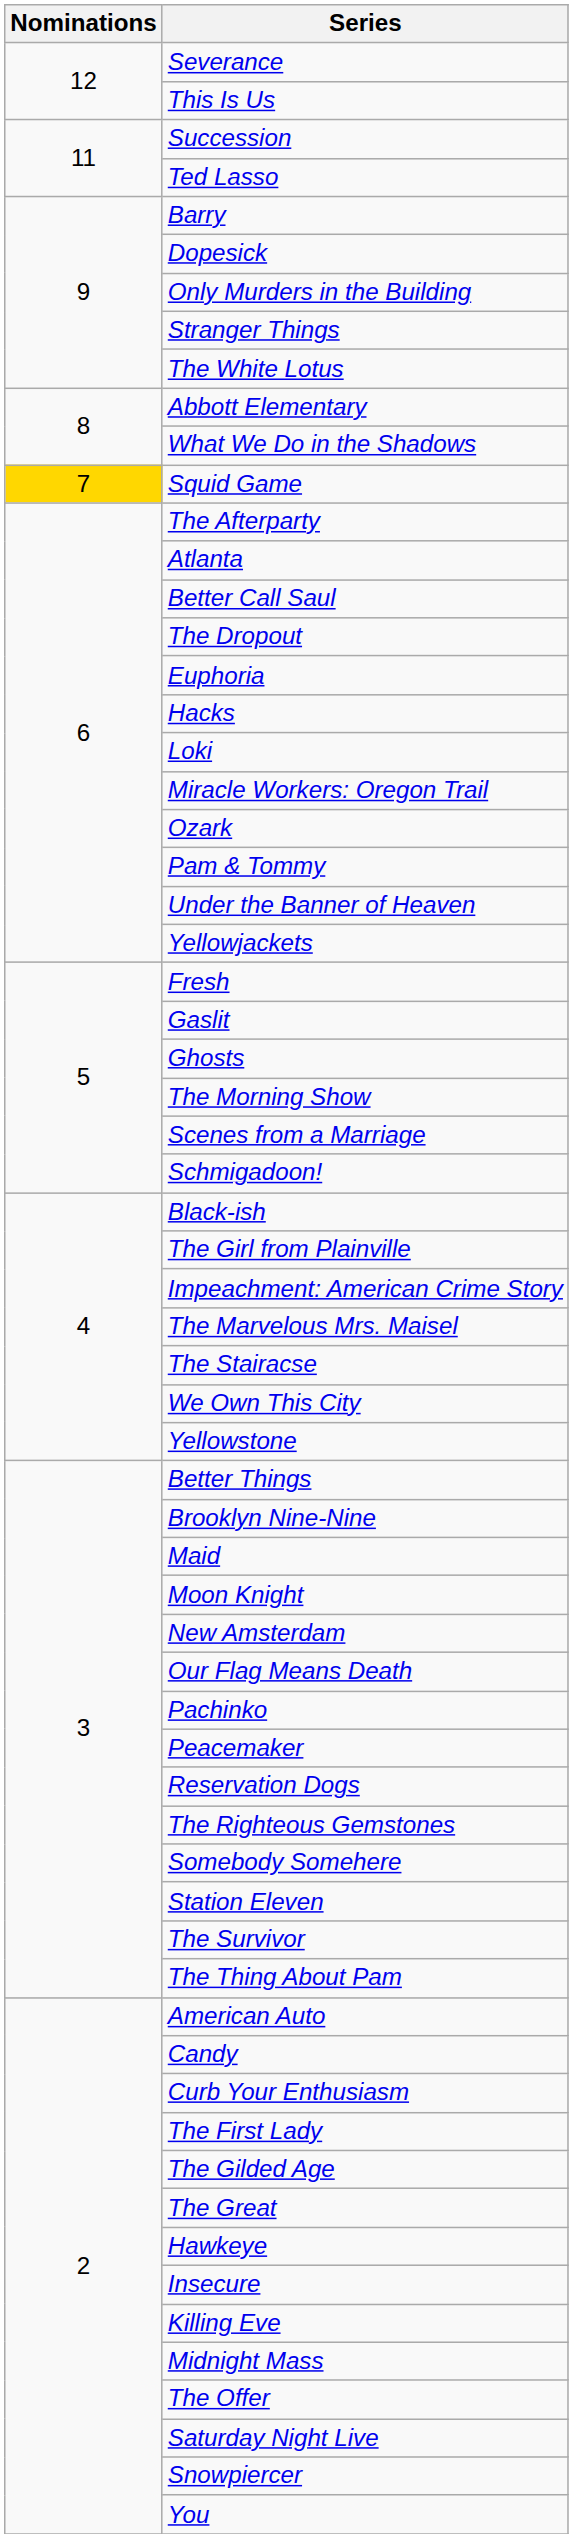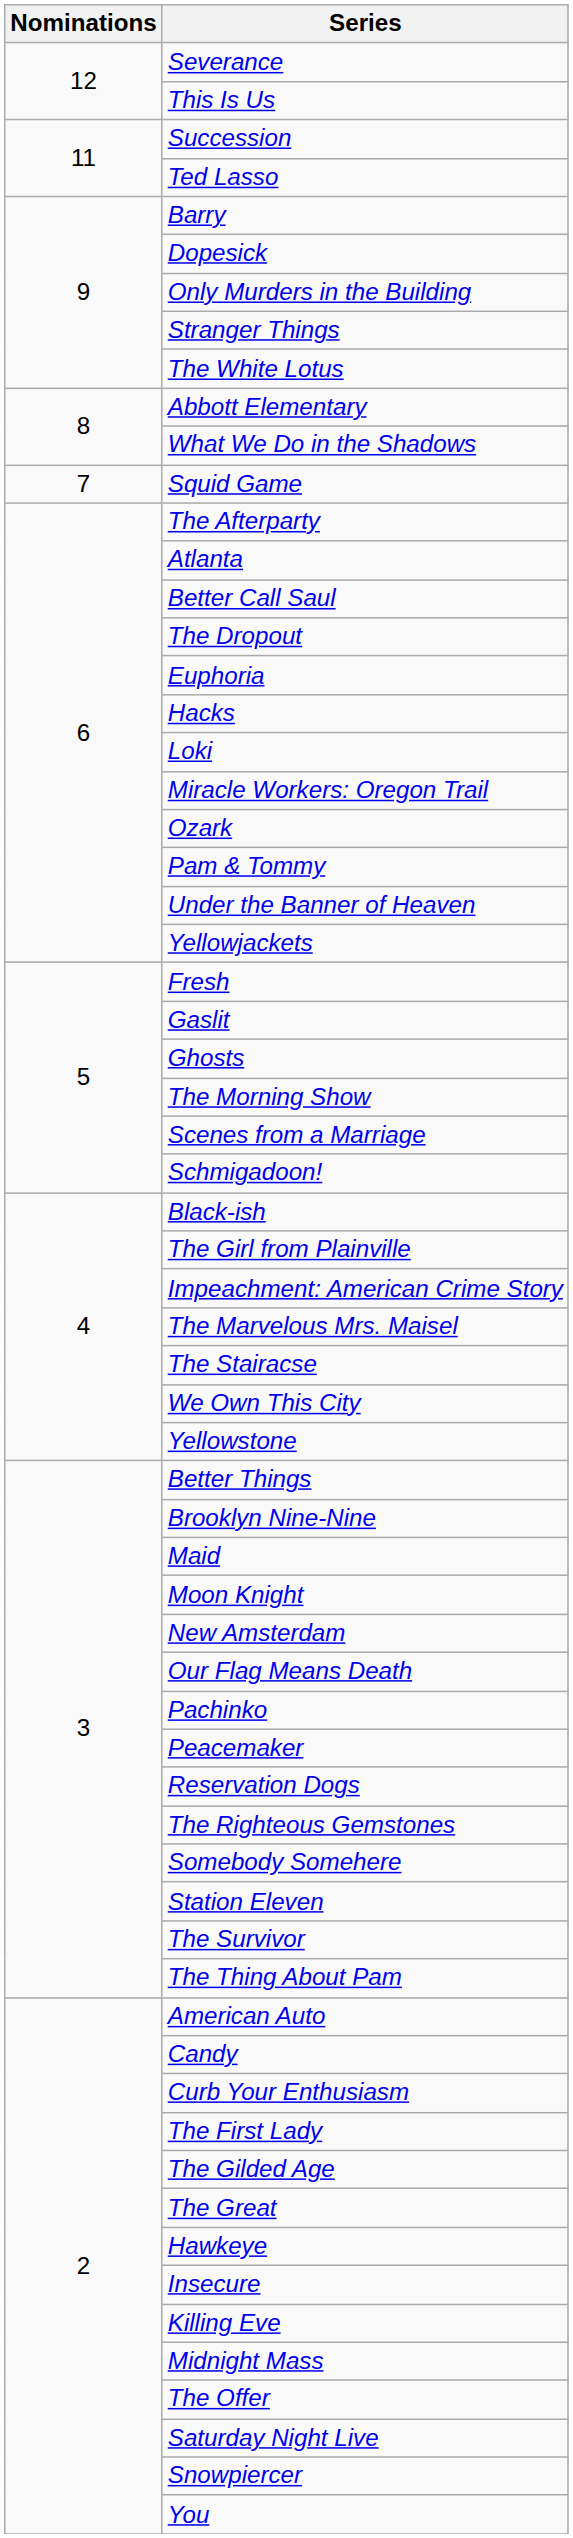(83, 483) gold background -> (83, 483) no background
